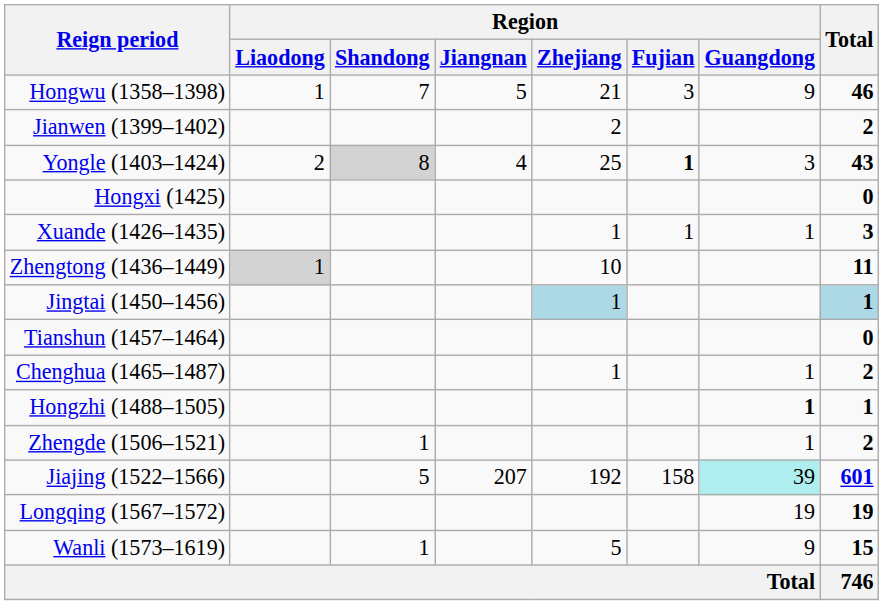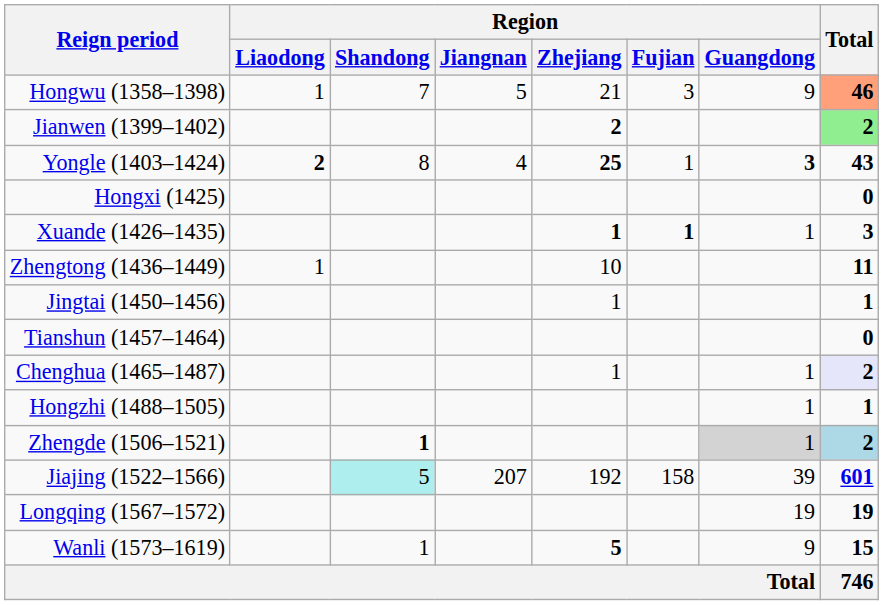(862, 92) no background -> (862, 92) lightsalmon background
(616, 127) normal -> (616, 127) bold
(868, 127) no background -> (868, 127) lightgreen background
(319, 162) normal -> (319, 162) bold
(424, 162) lightgrey background -> (424, 162) no background
(611, 162) normal -> (611, 162) bold
(689, 162) bold -> (689, 162) normal
(810, 162) normal -> (810, 162) bold
(616, 232) normal -> (616, 232) bold
(689, 232) normal -> (689, 232) bold
(319, 267) lightgrey background -> (319, 267) no background
(616, 302) lightblue background -> (616, 302) no background
(868, 302) lightblue background -> (868, 302) no background
(868, 372) no background -> (868, 372) lavender background
(810, 407) bold -> (810, 407) normal
(424, 442) normal -> (424, 442) bold
(810, 442) no background -> (810, 442) lightgrey background
(868, 442) no background -> (868, 442) lightblue background
(424, 477) no background -> (424, 477) paleturquoise background
(804, 477) paleturquoise background -> (804, 477) no background
(616, 547) normal -> (616, 547) bold
